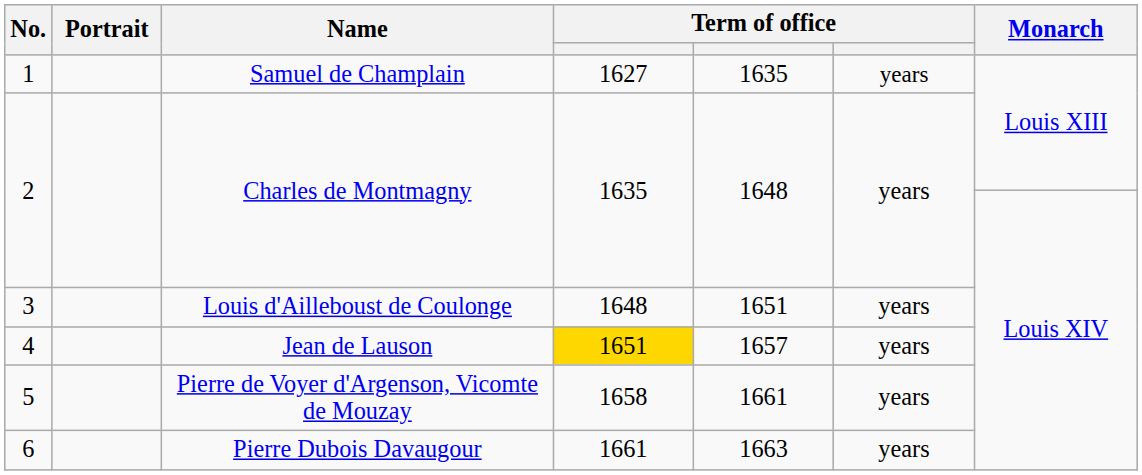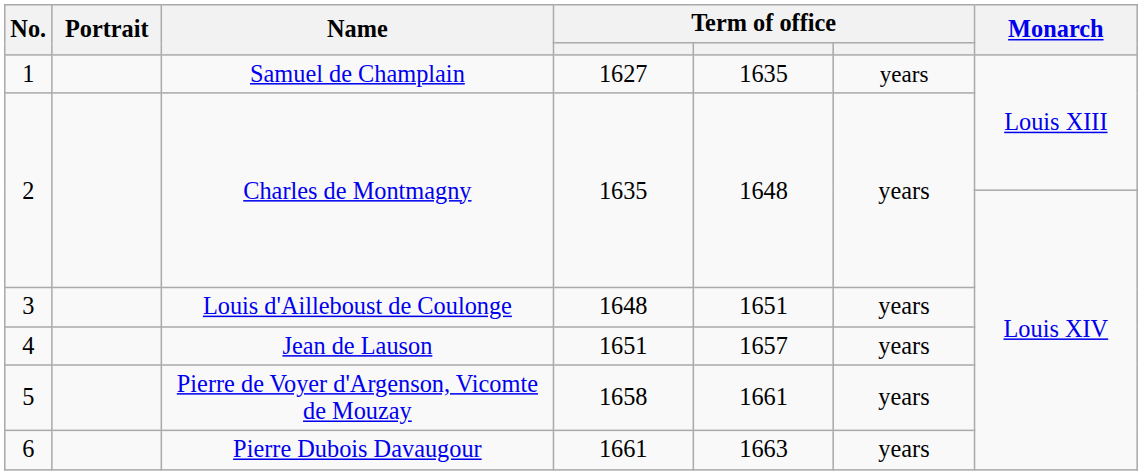(623, 345) gold background -> (623, 345) no background
